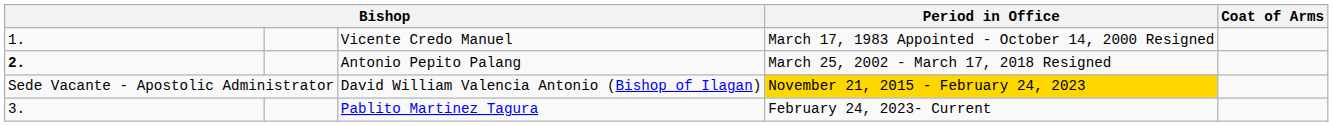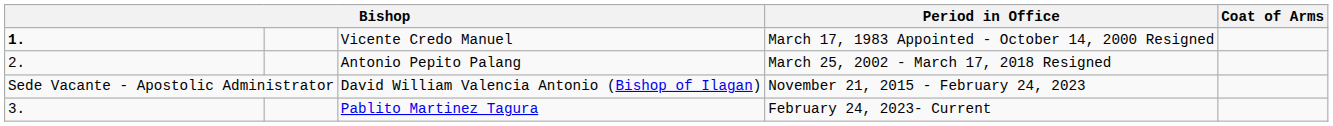(17, 40) normal -> (17, 40) bold
(17, 63) bold -> (17, 63) normal
(927, 86) gold background -> (927, 86) no background
